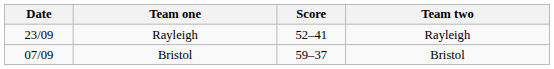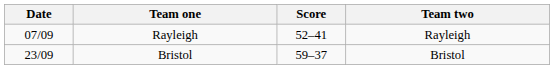(39, 34) 23/09 -> (39, 34) 07/09
(39, 54) 07/09 -> (39, 54) 23/09
